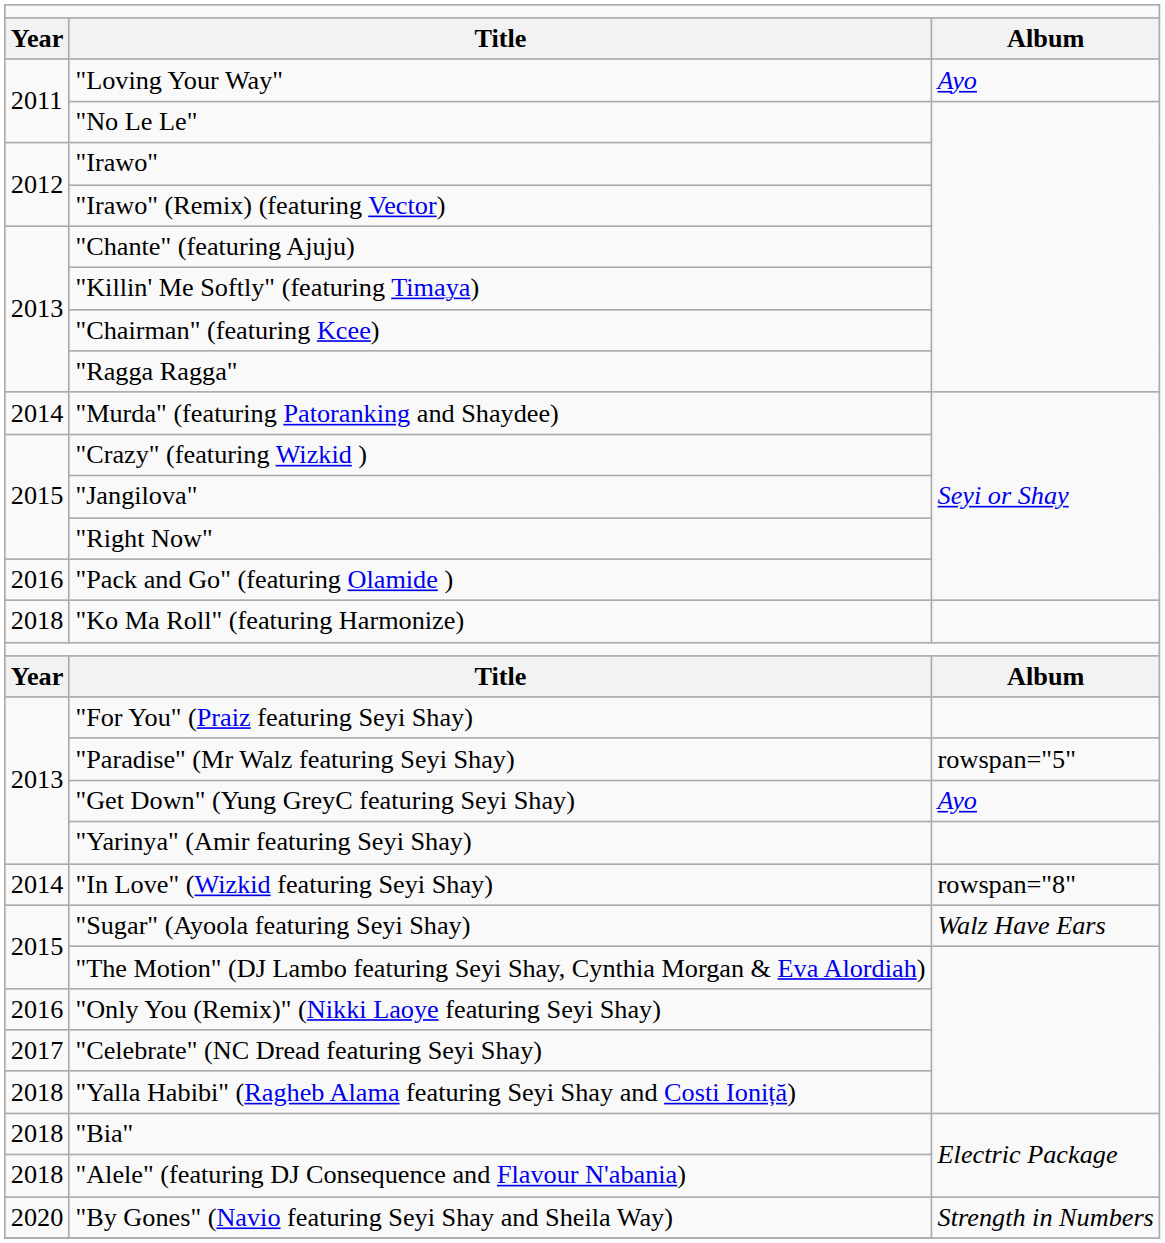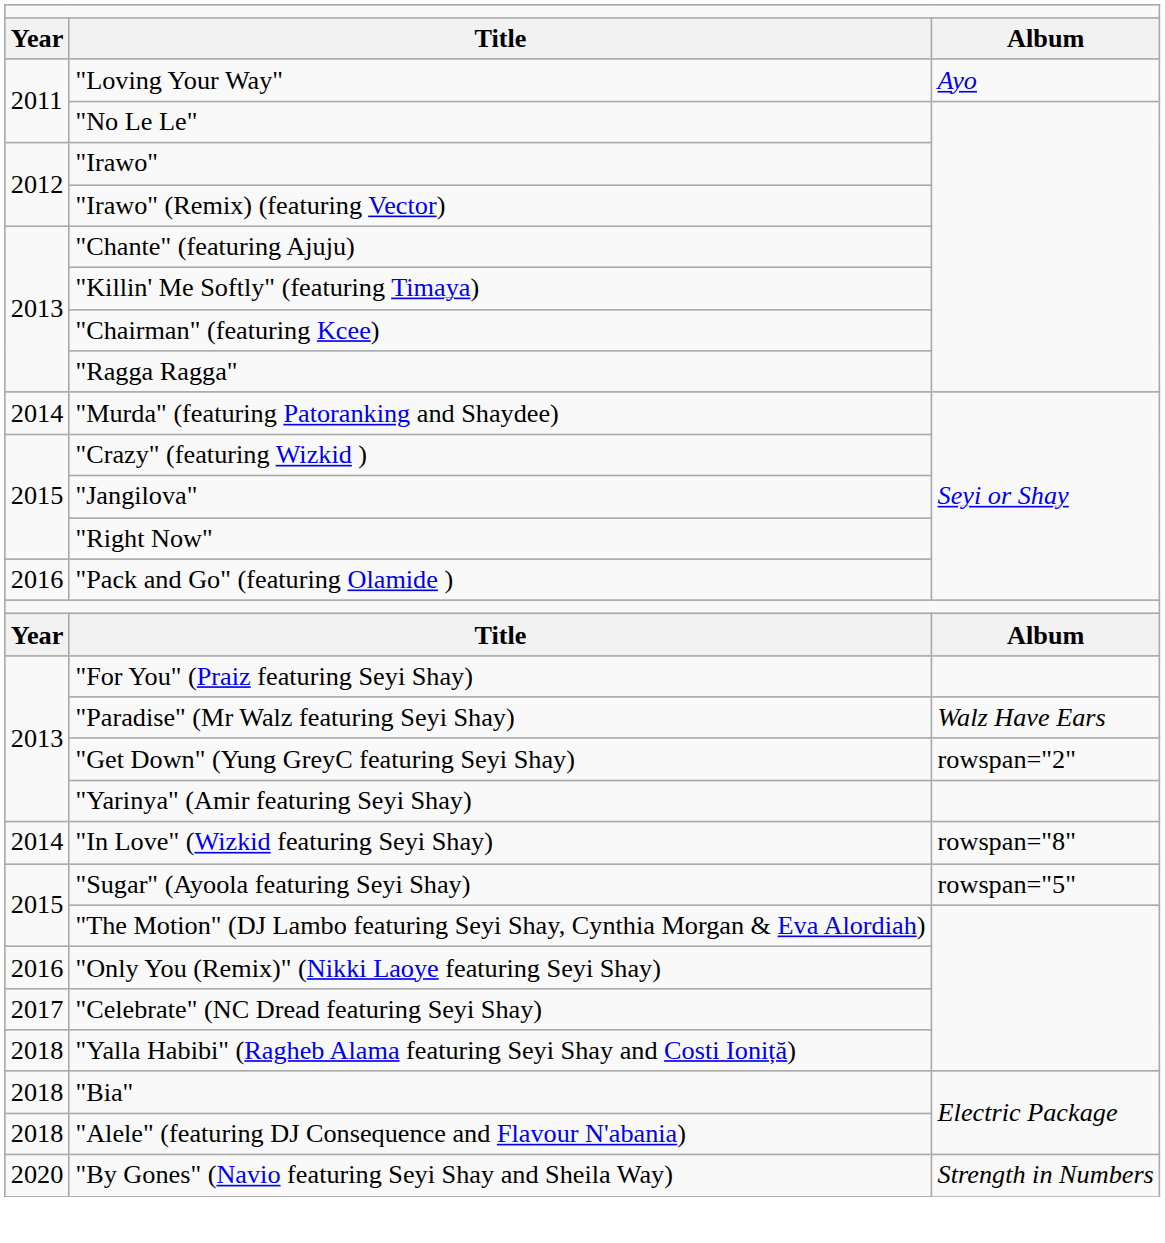- row: (37, 621)
(1007, 759) rowspan="5" -> (1022, 717) Walz Have Ears
(957, 800) Ayo -> (1007, 759) rowspan="2"
(1022, 925) Walz Have Ears -> (1007, 883) rowspan="5"
